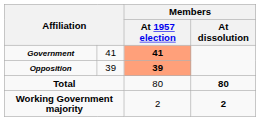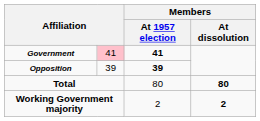(111, 53) no background -> (111, 53) pink background
(158, 53) lightsalmon background -> (158, 53) no background
(158, 68) lightsalmon background -> (158, 68) no background
